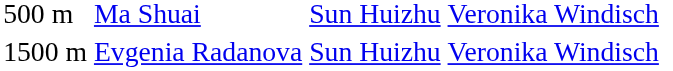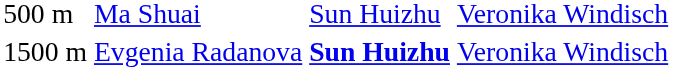(375, 52) normal -> (380, 52) bold
